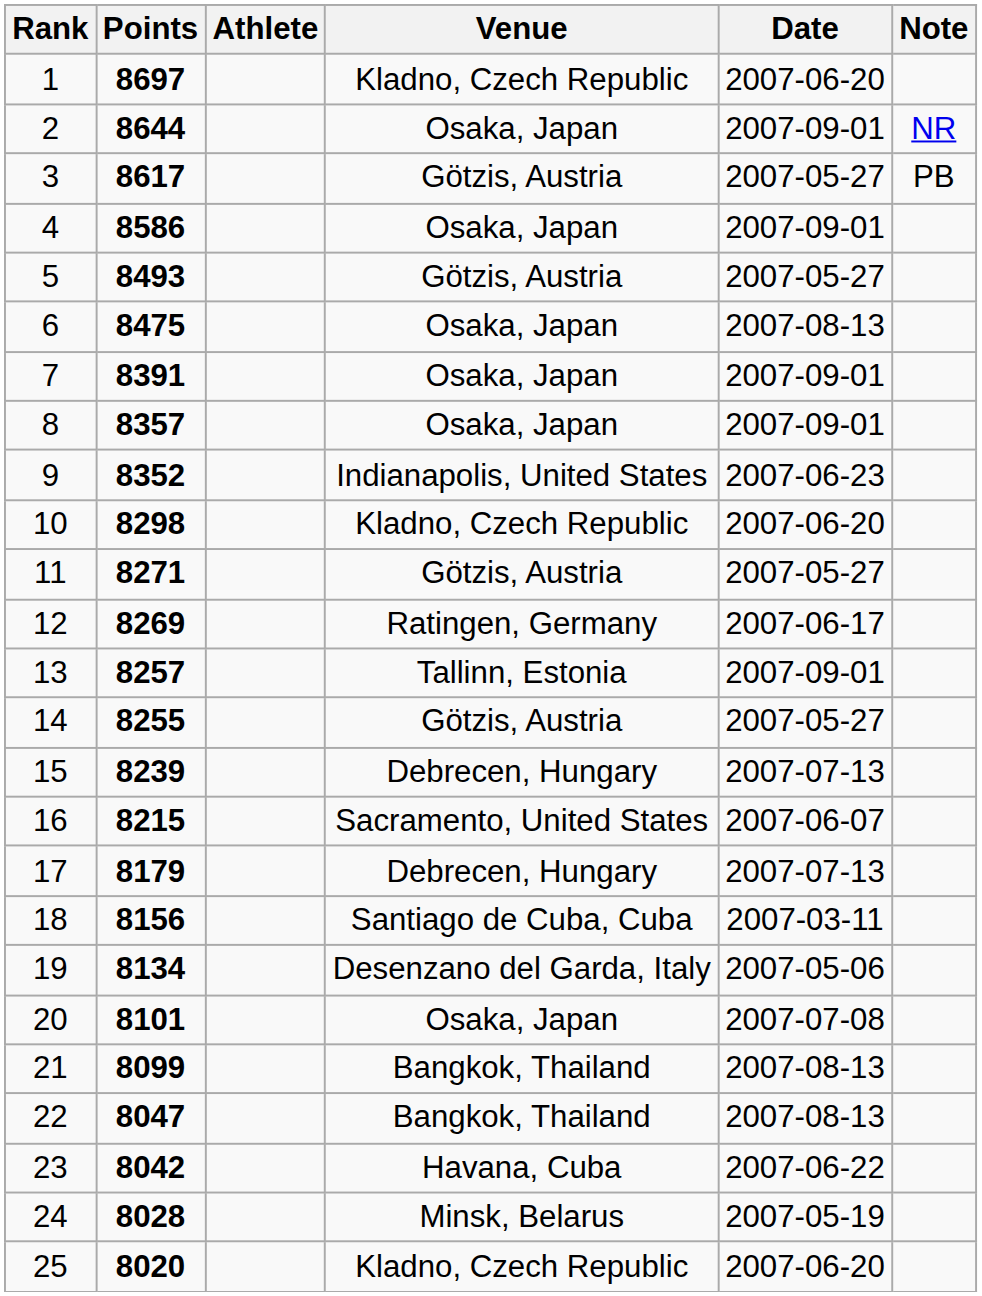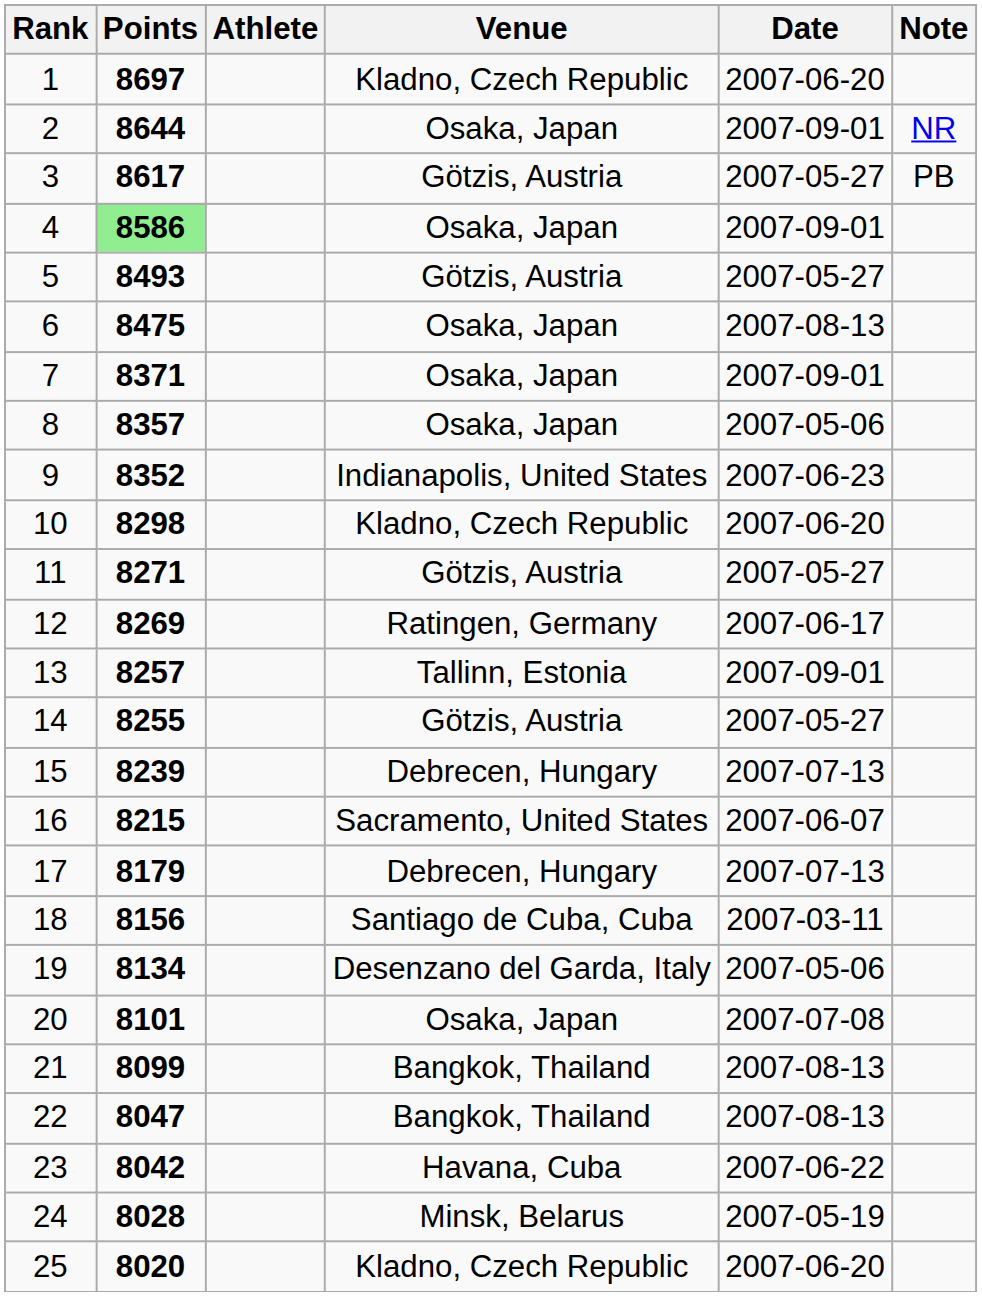(150, 227) no background -> (150, 227) lightgreen background
(150, 375) 8391 -> (150, 375) 8371
(805, 425) 2007-09-01 -> (805, 425) 2007-05-06
